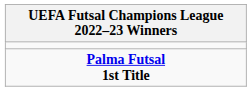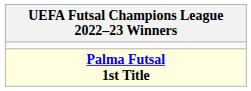(126, 67) no background -> (126, 67) lightyellow background
